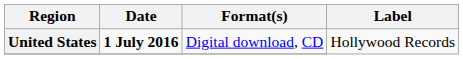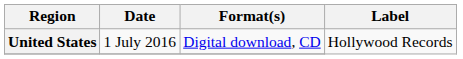(141, 41) bold -> (140, 41) normal
